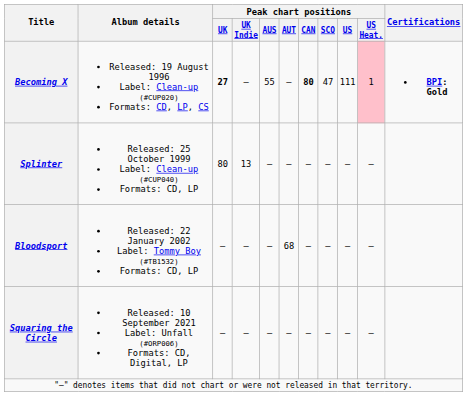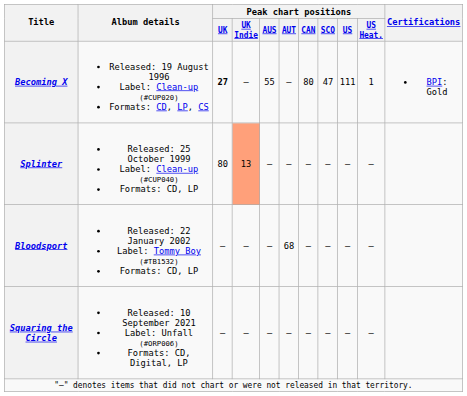(308, 82) bold -> (308, 82) normal
(371, 82) pink background -> (371, 82) no background
(424, 87) bold -> (424, 87) normal
(246, 164) no background -> (246, 164) lightsalmon background
